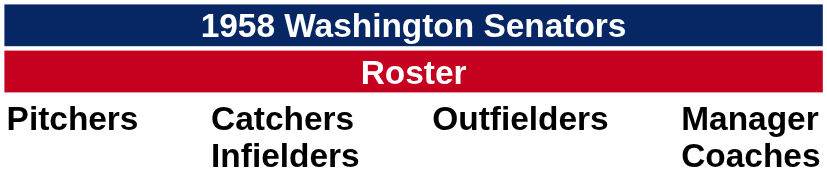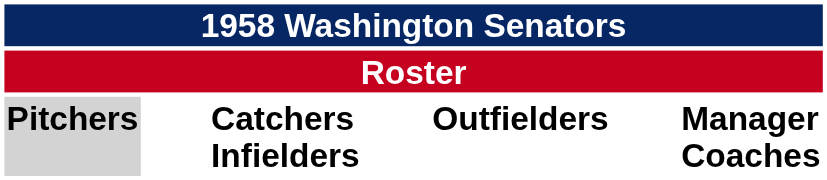(73, 118) no background -> (73, 118) lightgrey background
